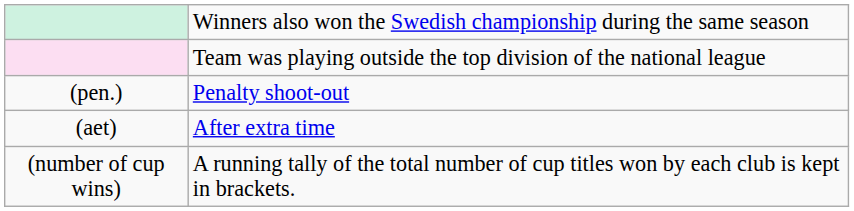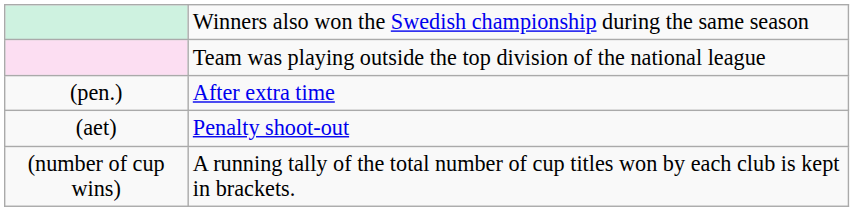(271, 92) Penalty shoot-out -> (264, 92) After extra time
(264, 127) After extra time -> (271, 127) Penalty shoot-out
